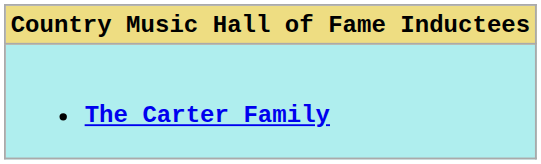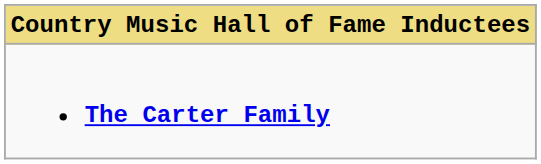(270, 116) paleturquoise background -> (270, 116) no background
